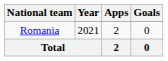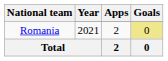(147, 30) no background -> (147, 30) khaki background
